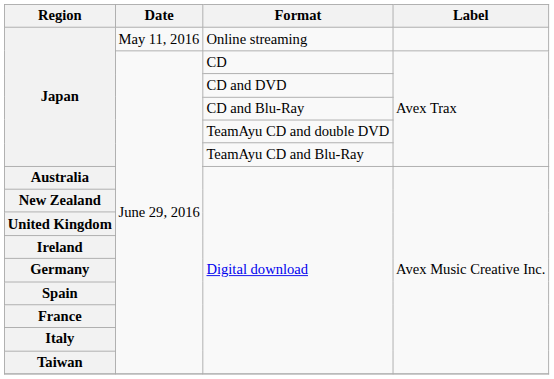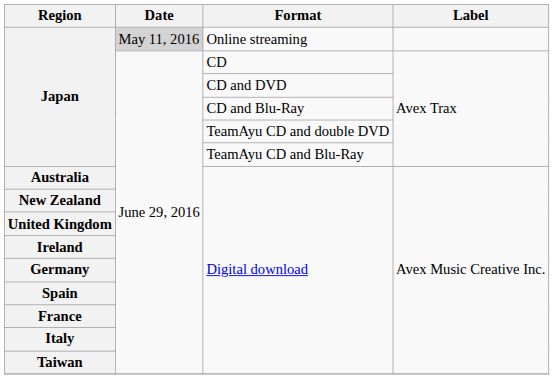(159, 39) no background -> (159, 39) lightgrey background
